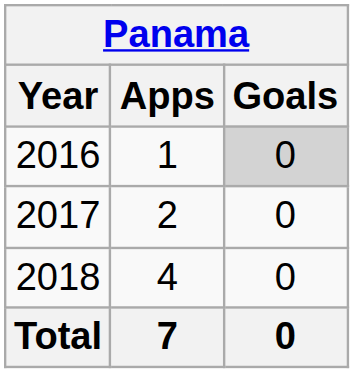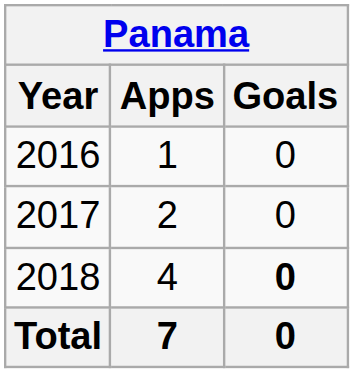(285, 155) lightgrey background -> (285, 155) no background
(285, 276) normal -> (285, 276) bold
